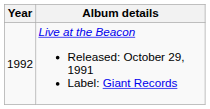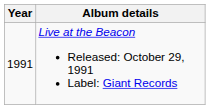(20, 63) 1992 -> (20, 63) 1991
